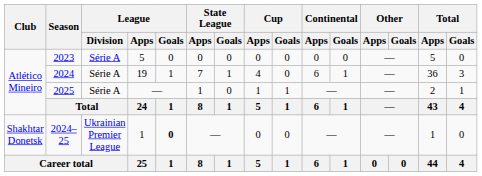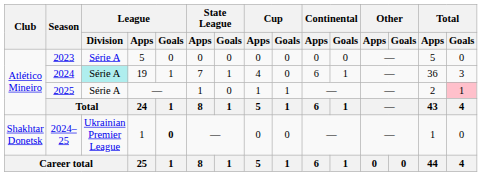(105, 73) no background -> (105, 73) paleturquoise background
(462, 90) no background -> (462, 90) pink background
